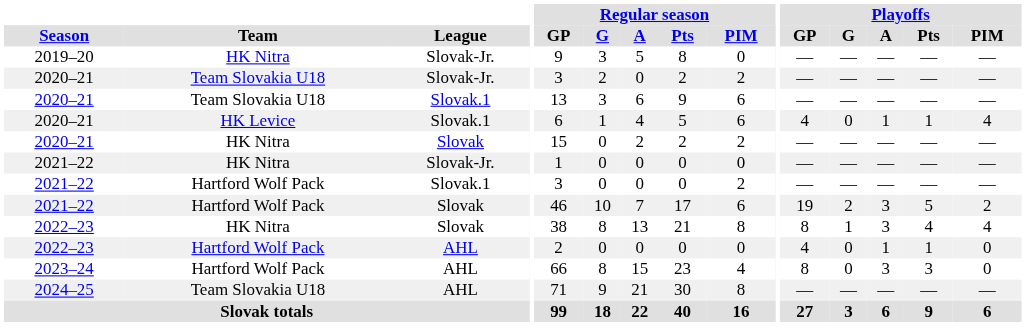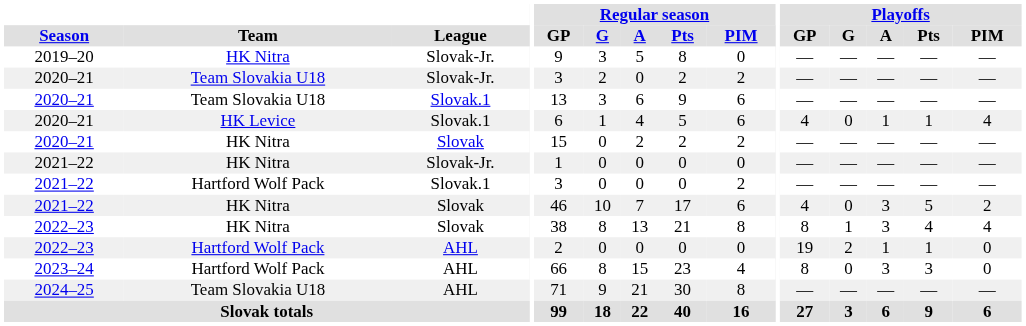(258, 205) Hartford Wolf Pack -> (258, 205) HK Nitra
(805, 205) 19 -> (805, 205) 4
(848, 205) 2 -> (848, 205) 0
(805, 247) 4 -> (805, 247) 19
(848, 247) 0 -> (848, 247) 2
